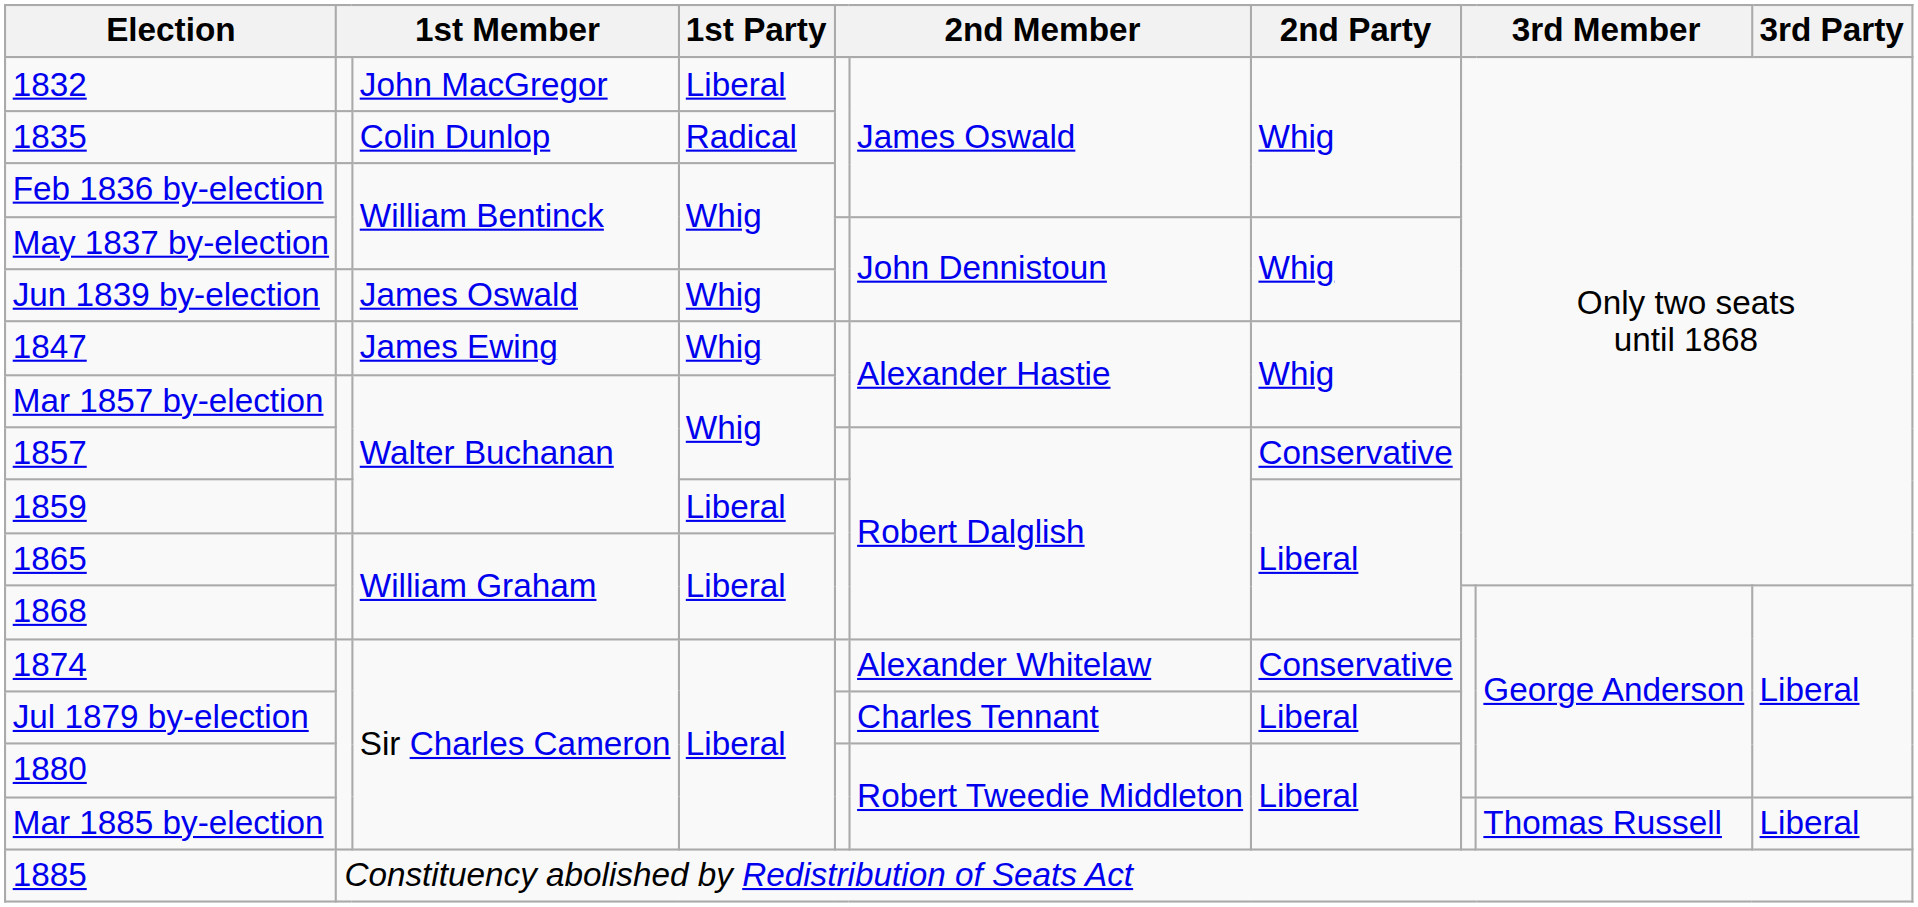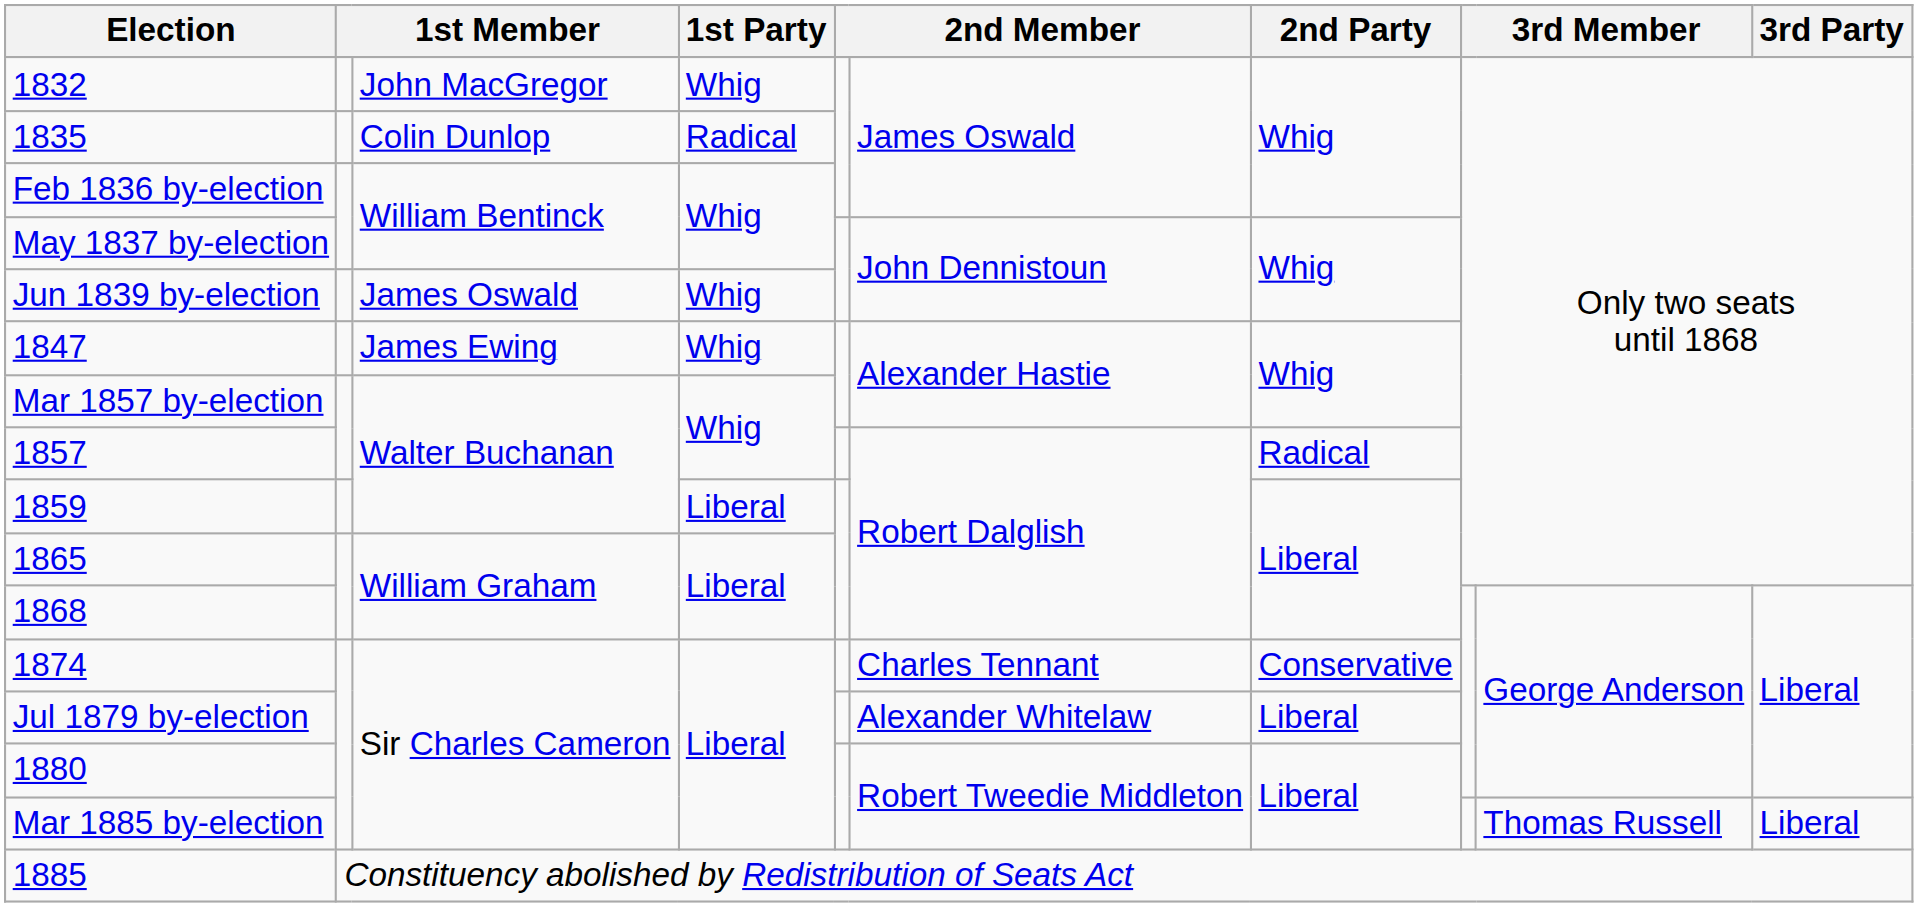(736, 83) Liberal -> (724, 83) Whig
(1356, 453) Conservative -> (1314, 453) Radical
(1004, 664) Alexander Whitelaw -> (978, 664) Charles Tennant
(978, 717) Charles Tennant -> (1004, 717) Alexander Whitelaw
